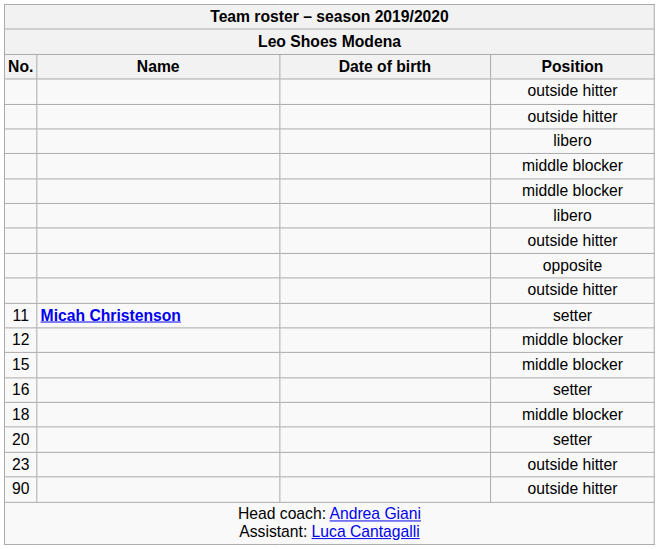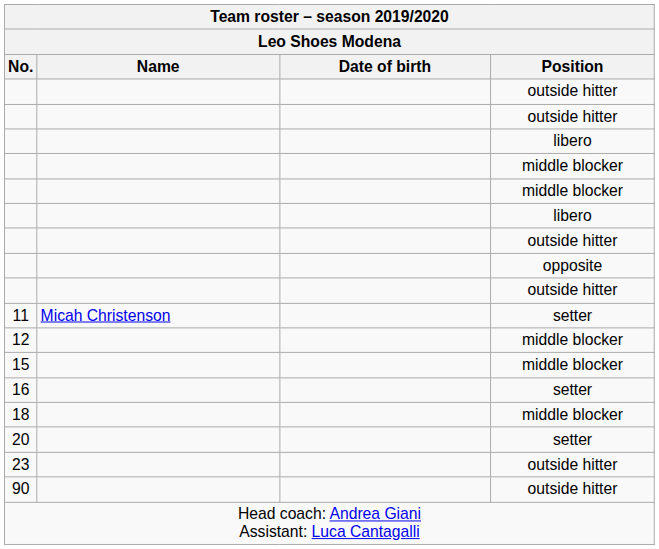(111, 315) bold -> (106, 315) normal
